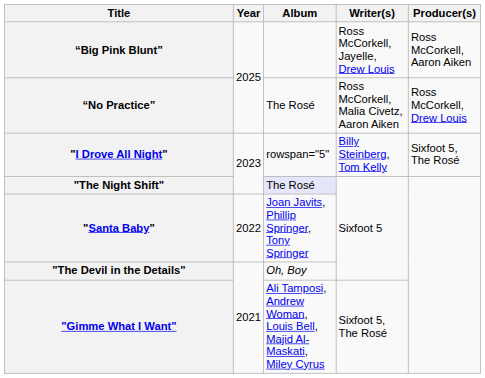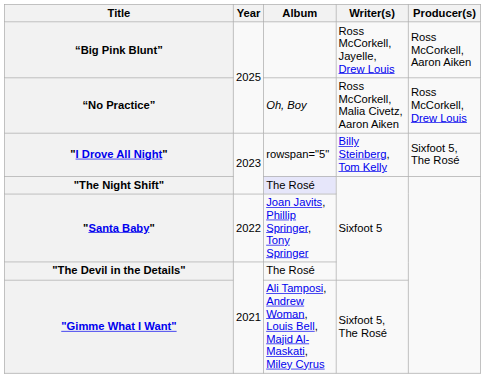(290, 105) The Rosé -> (286, 105) Oh, Boy
(286, 271) Oh, Boy -> (290, 271) The Rosé
